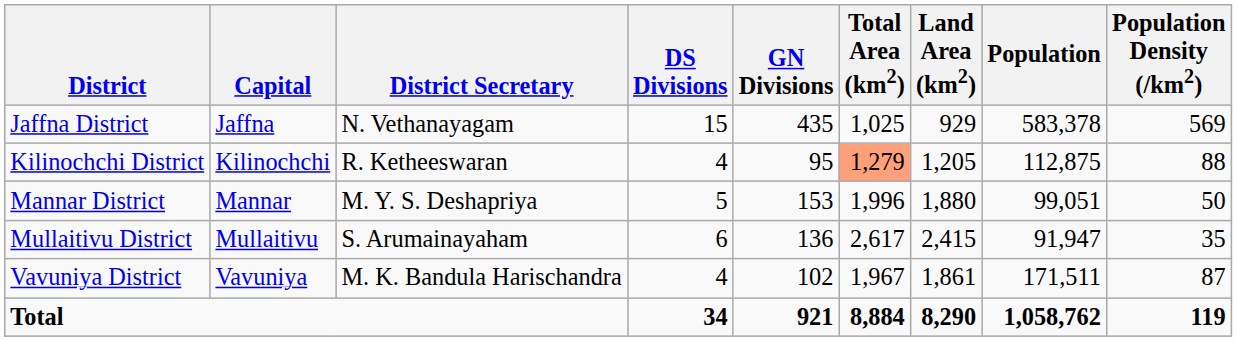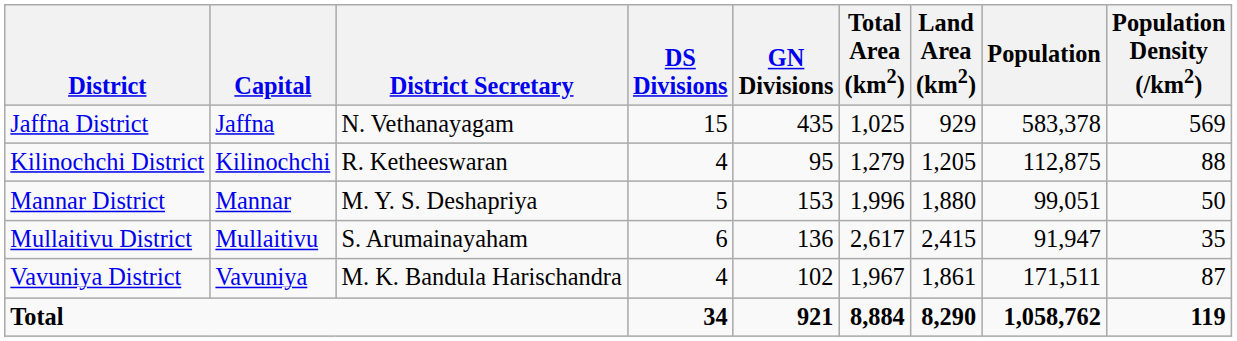(877, 162) lightsalmon background -> (877, 162) no background
